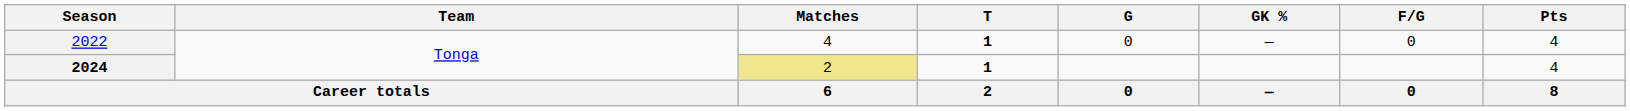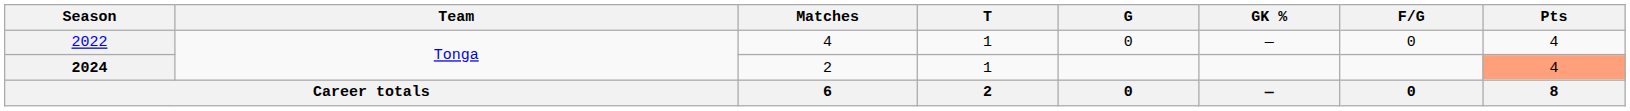(987, 42) bold -> (987, 42) normal
(828, 67) khaki background -> (828, 67) no background
(987, 67) bold -> (987, 67) normal
(1554, 67) no background -> (1554, 67) lightsalmon background
